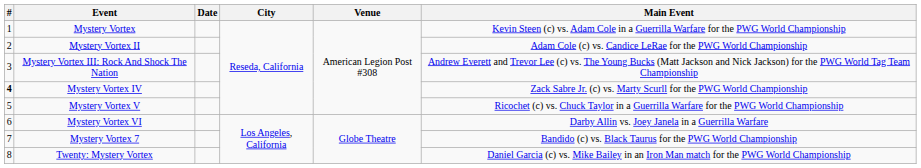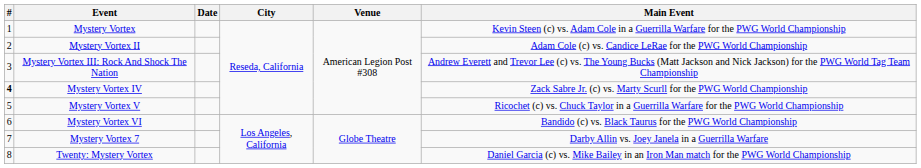(669, 122) Darby Allin vs. Joey Janela in a Guerrilla Warfare -> (669, 122) Bandido (c) vs. Black Taurus for the PWG World Championship
(669, 138) Bandido (c) vs. Black Taurus for the PWG World Championship -> (669, 138) Darby Allin vs. Joey Janela in a Guerrilla Warfare
